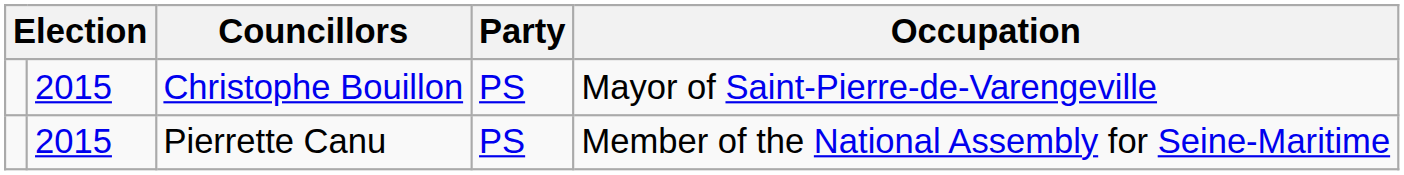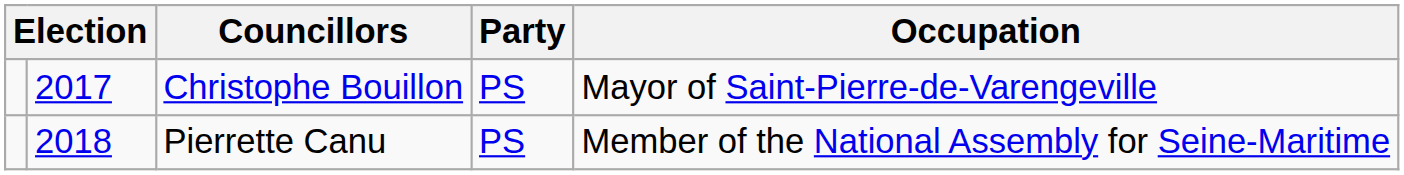(73, 86) 2015 -> (73, 86) 2017
(73, 141) 2015 -> (73, 141) 2018
